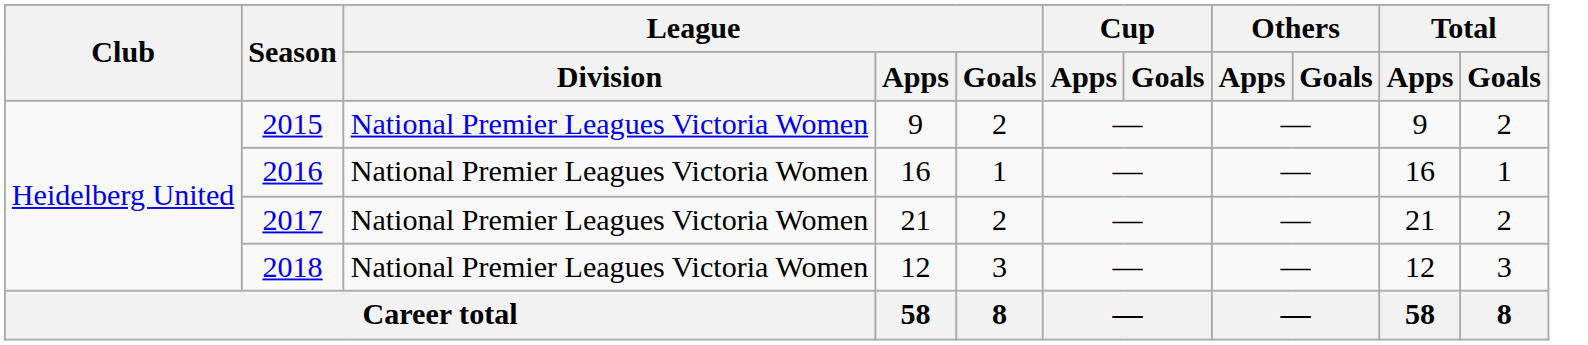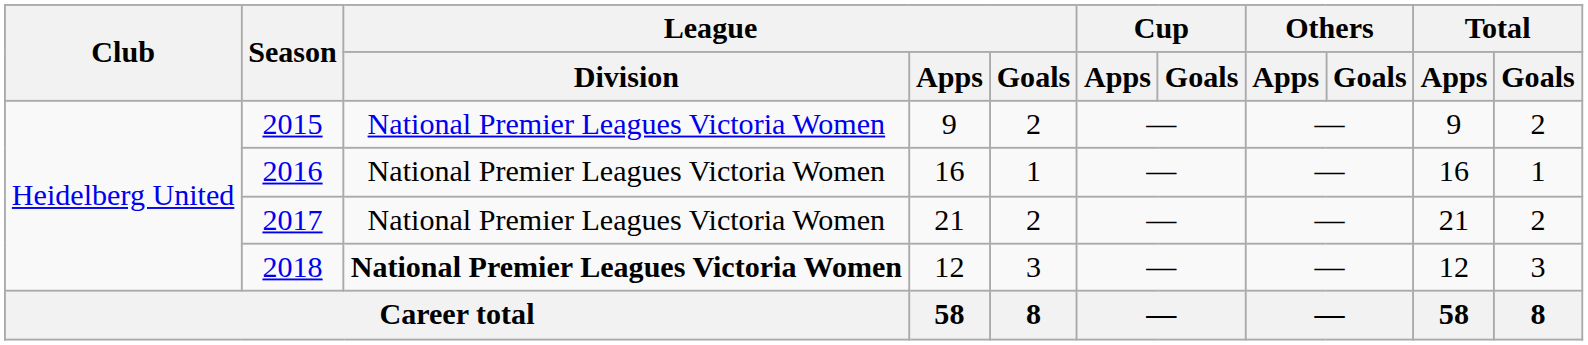(609, 266) normal -> (626, 266) bold
